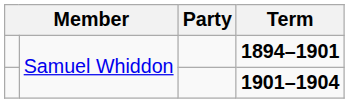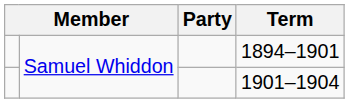(290, 51) bold -> (290, 51) normal
(290, 82) bold -> (290, 82) normal
